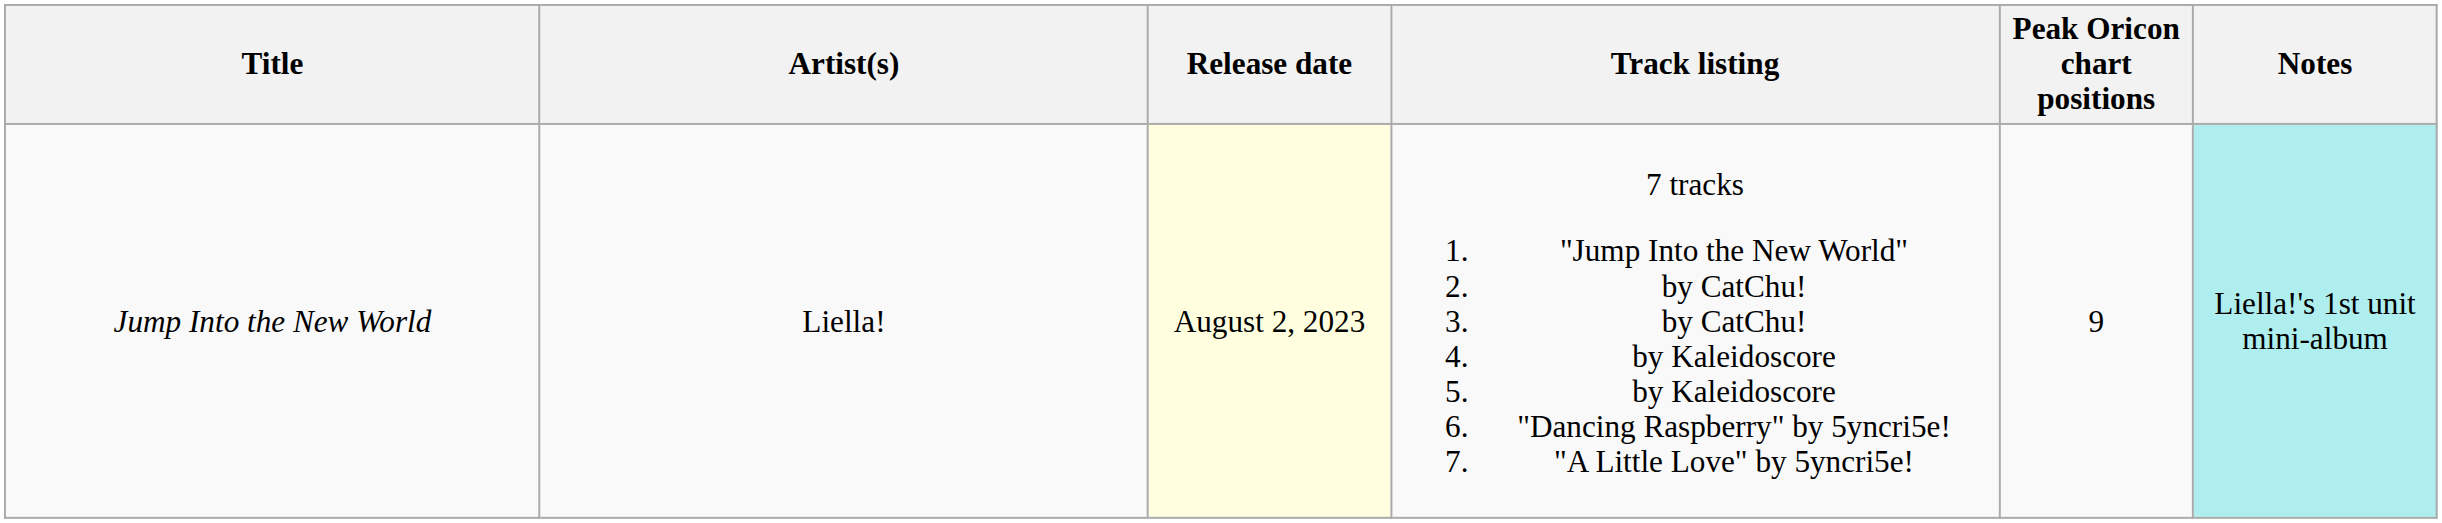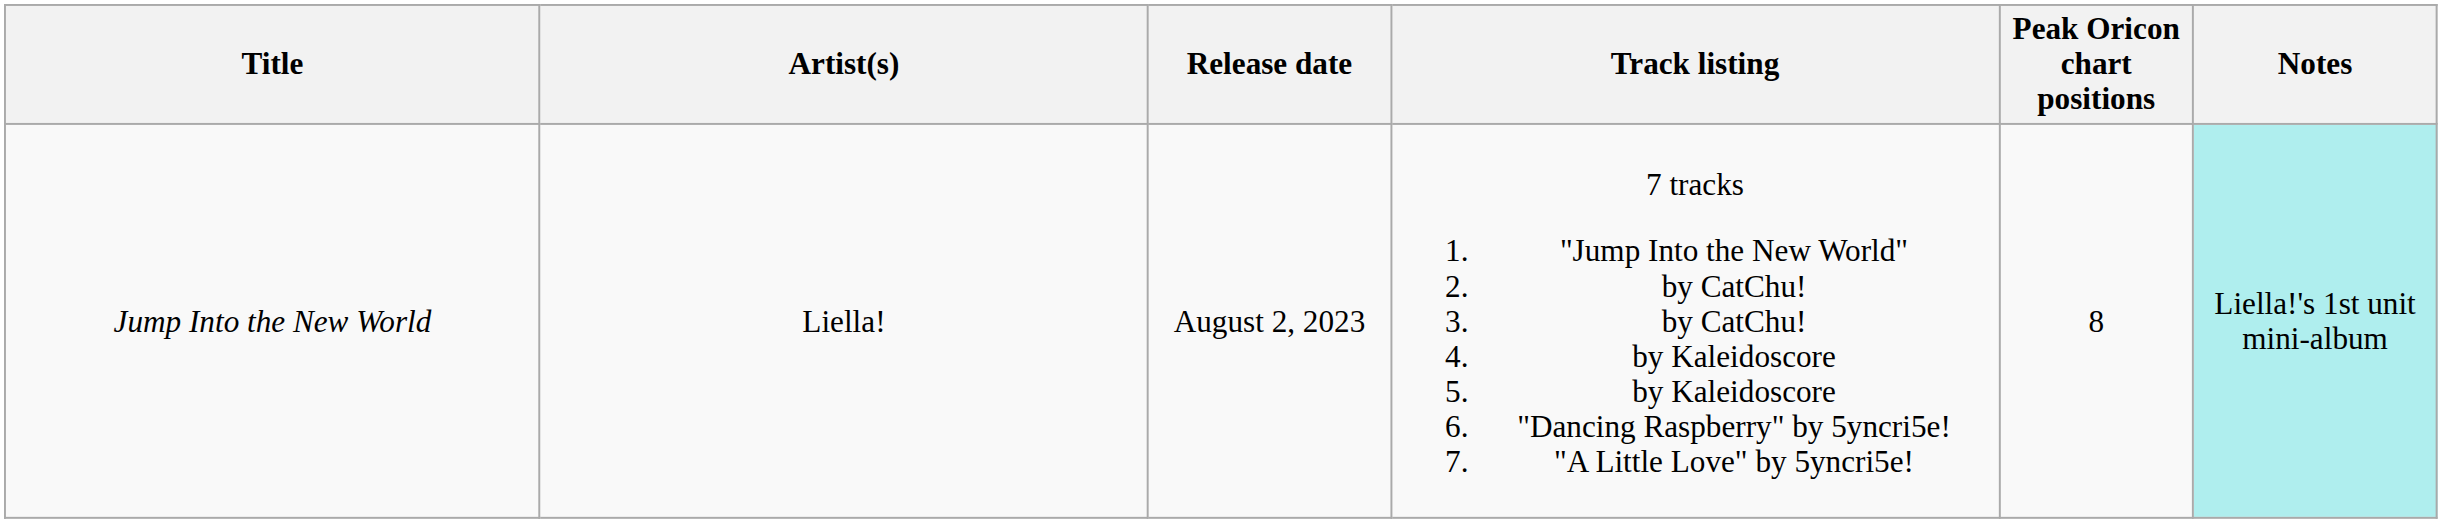(1269, 320) lightyellow background -> (1269, 320) no background
(2096, 320) 9 -> (2096, 320) 8
